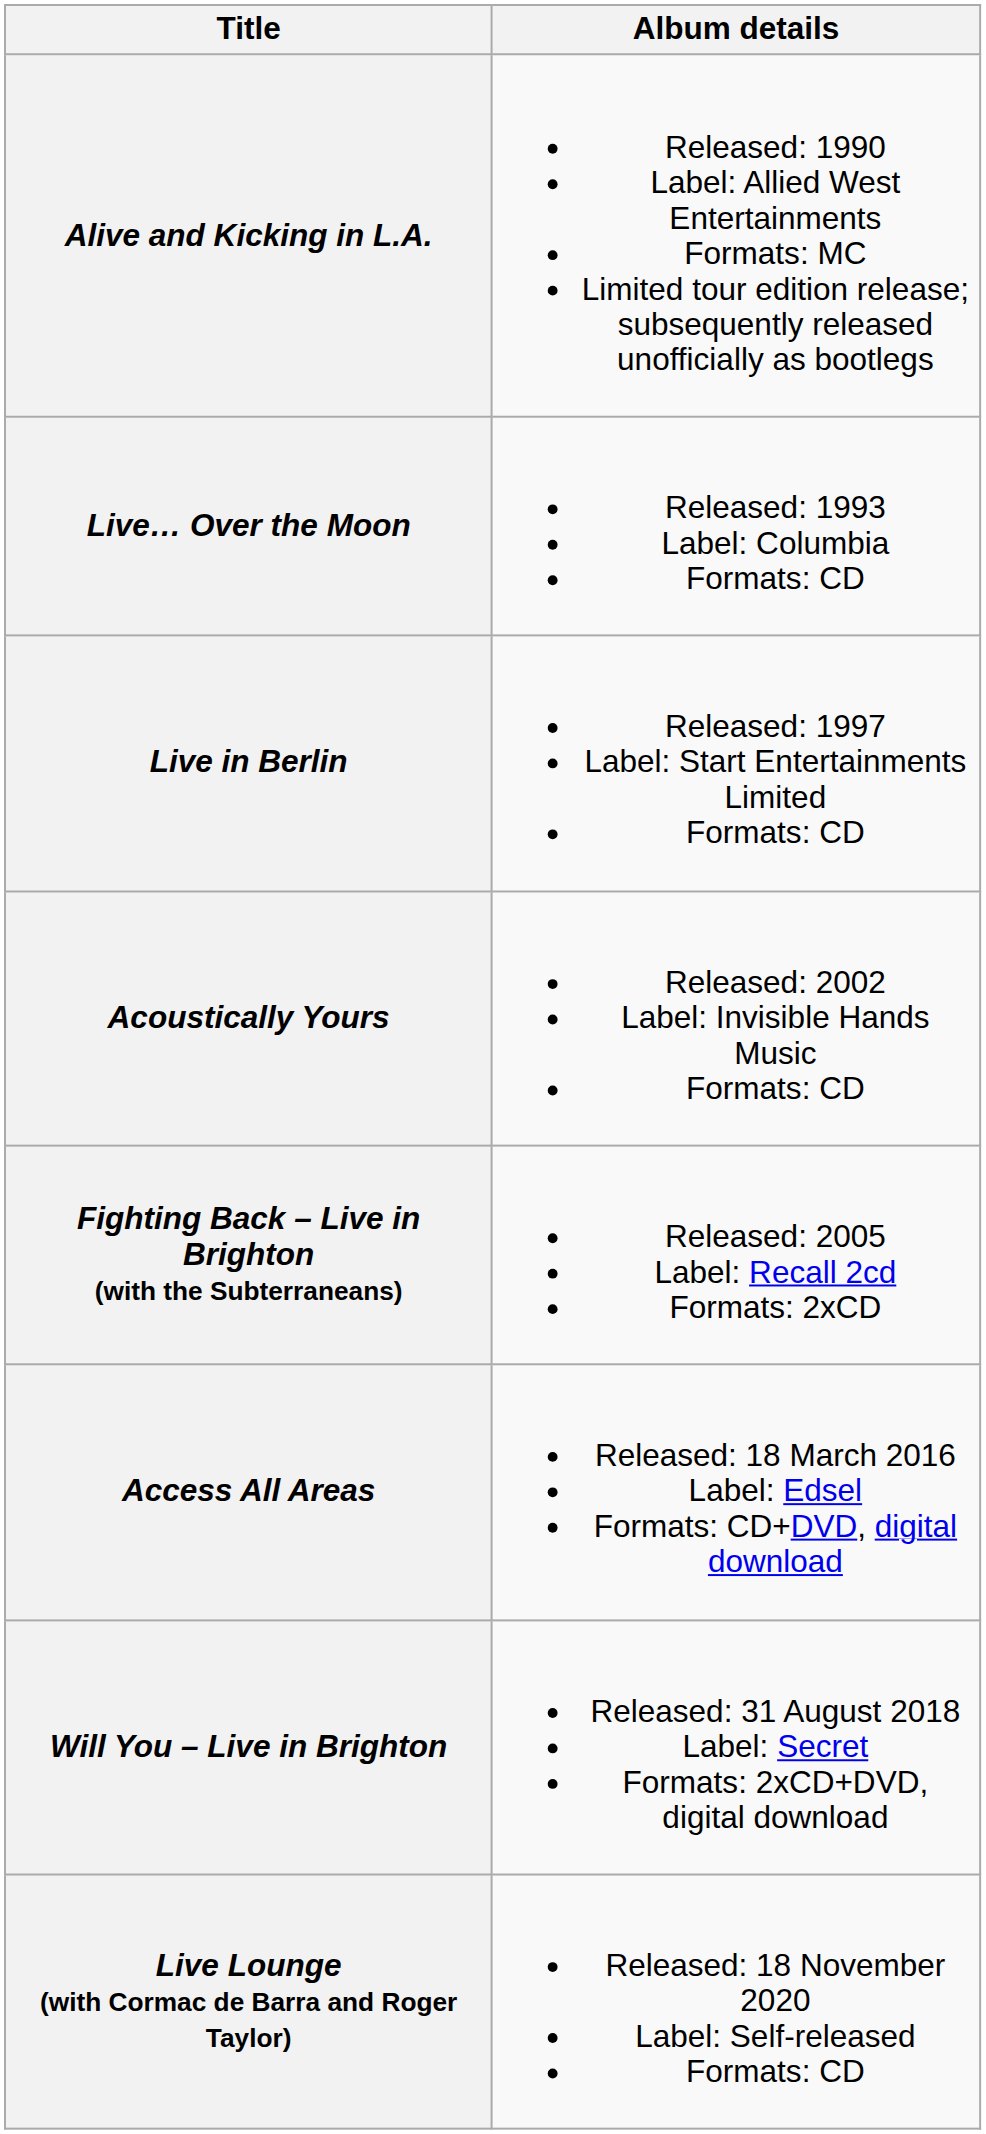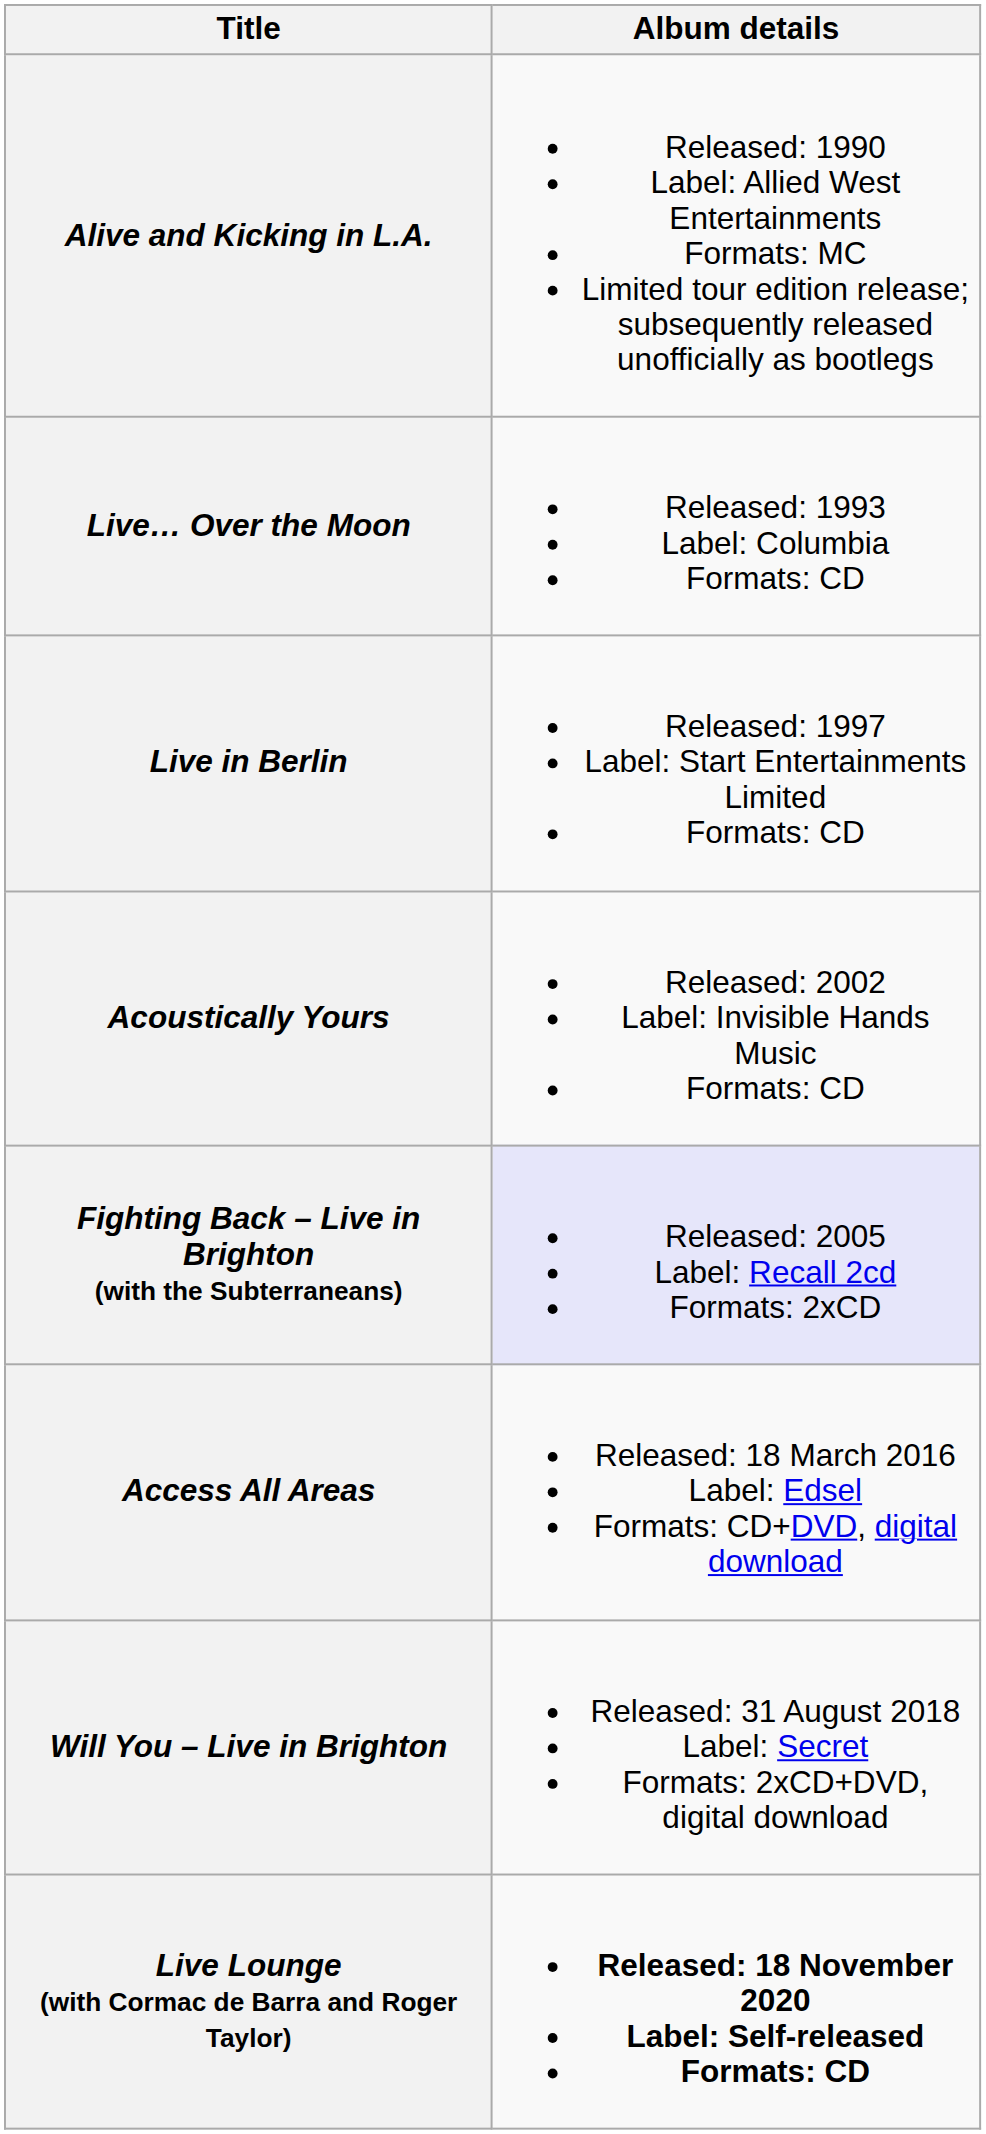(736, 1273) no background -> (736, 1273) lavender background
(736, 2020) normal -> (736, 2020) bold
